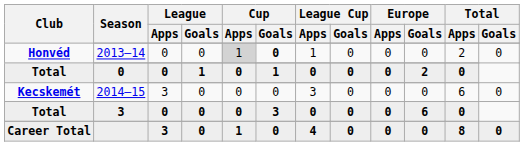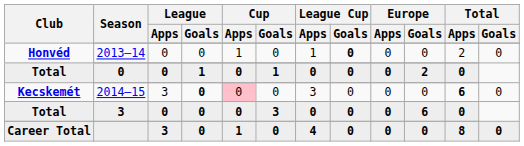(239, 53) lightgrey background -> (239, 53) no background
(276, 53) bold -> (276, 53) normal
(351, 53) normal -> (351, 53) bold
(202, 92) normal -> (202, 92) bold
(239, 92) no background -> (239, 92) pink background
(462, 92) normal -> (462, 92) bold
